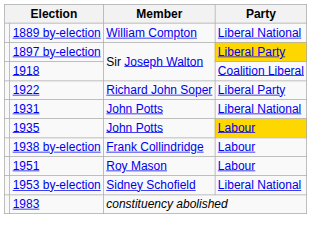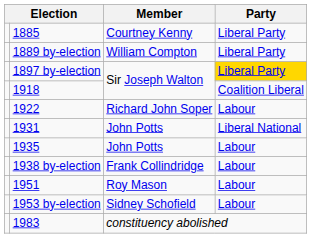+ row: (26, 33)
(260, 33) Liberal National -> (252, 52) Liberal Party
(252, 90) Liberal Party -> (237, 109) Labour
(237, 128) gold background -> (237, 147) no background
(260, 185) Liberal National -> (237, 204) Labour
